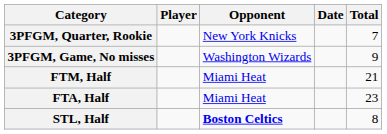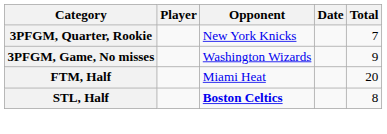(372, 77) 21 -> (372, 77) 20
- row: (81, 98)
